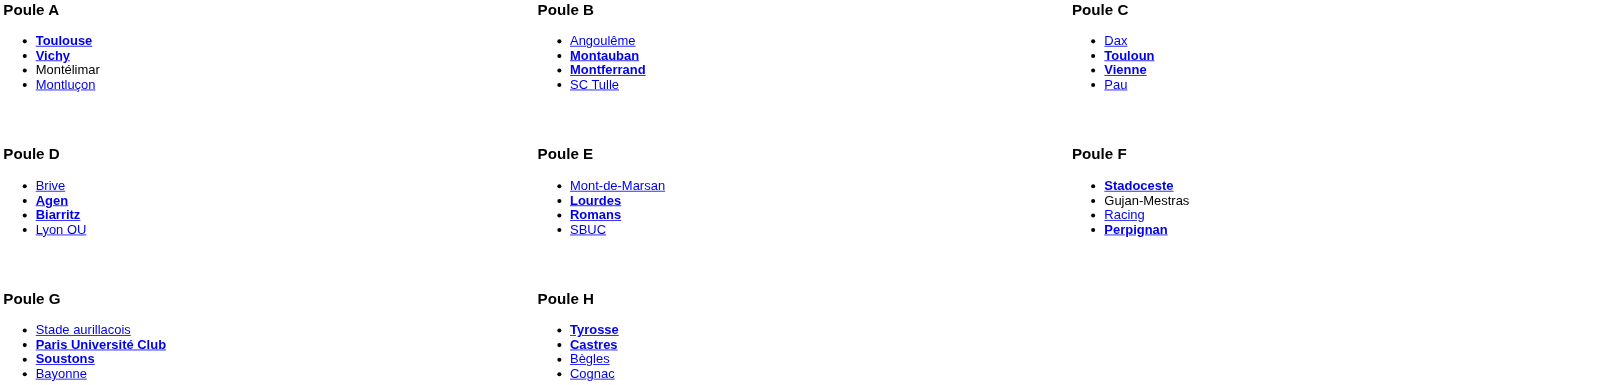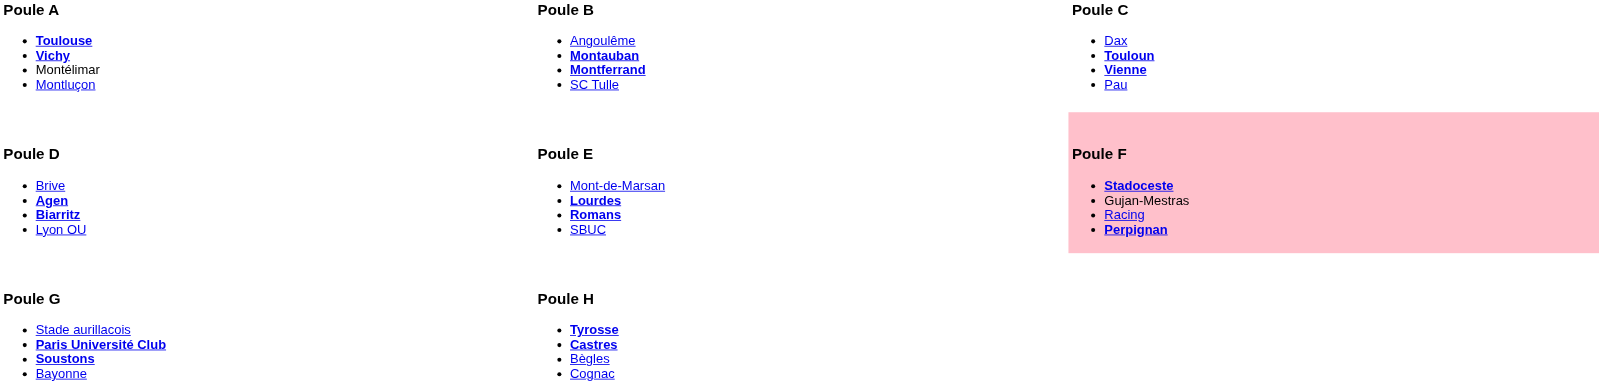(1334, 191) no background -> (1334, 191) pink background
